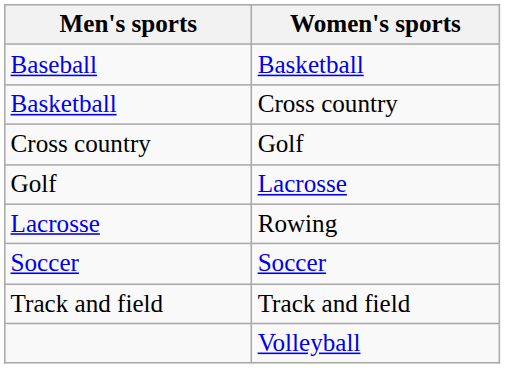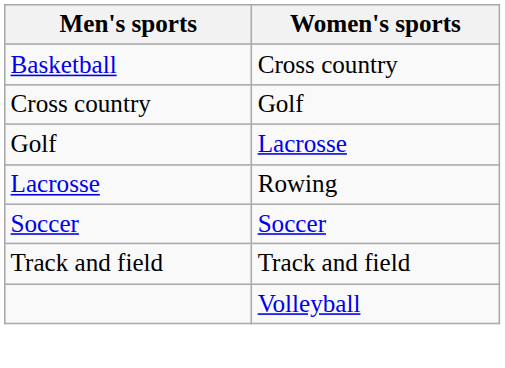- row: (54, 64)
